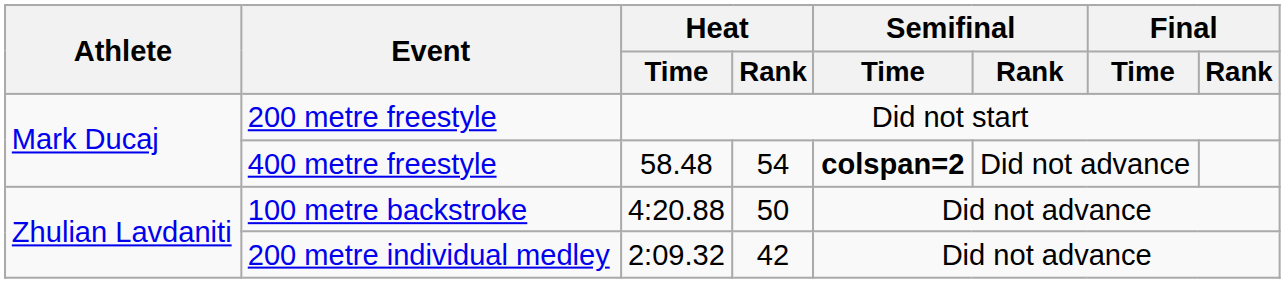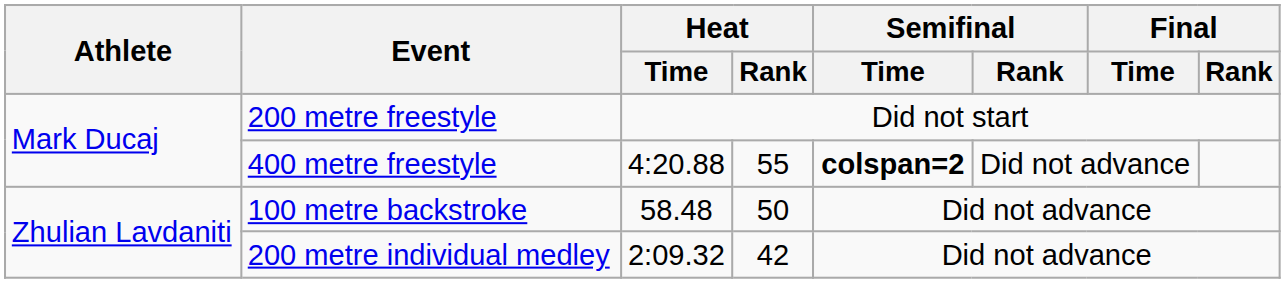(676, 164) 58.48 -> (676, 164) 4:20.88
(773, 164) 54 -> (773, 164) 55
(676, 210) 4:20.88 -> (676, 210) 58.48
